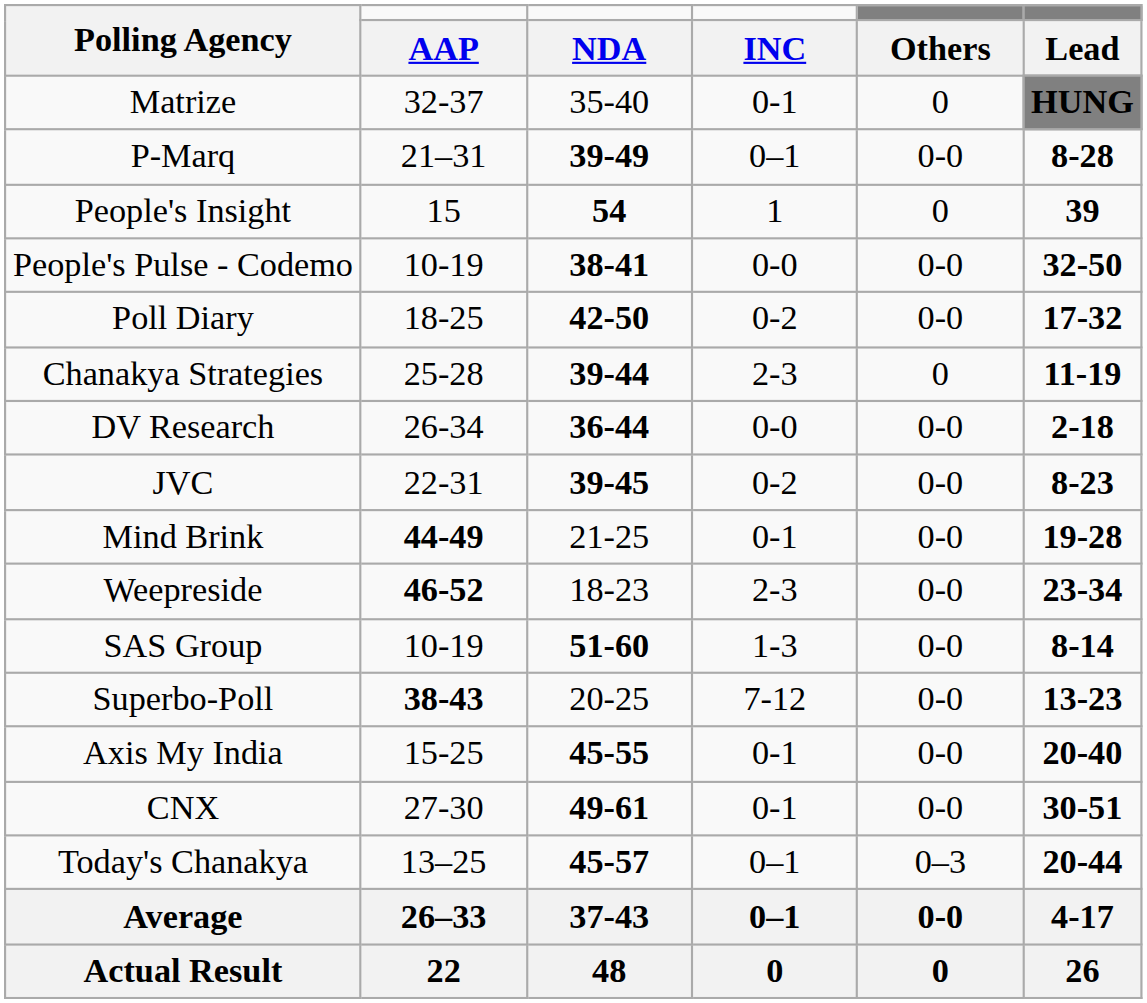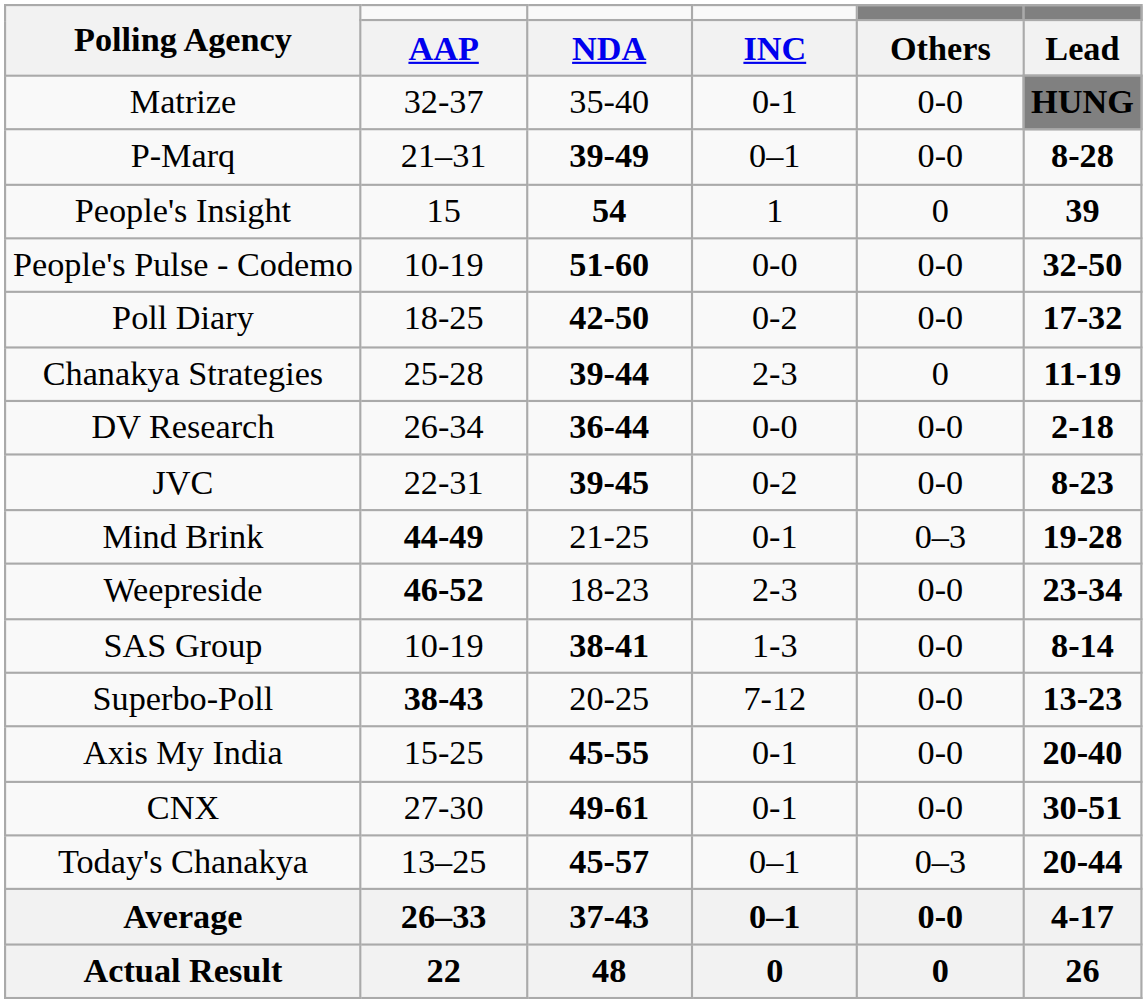(940, 101) 0 -> (940, 101) 0-0
(609, 264) 38-41 -> (609, 264) 51-60
(940, 536) 0-0 -> (940, 536) 0–3
(609, 644) 51-60 -> (609, 644) 38-41
